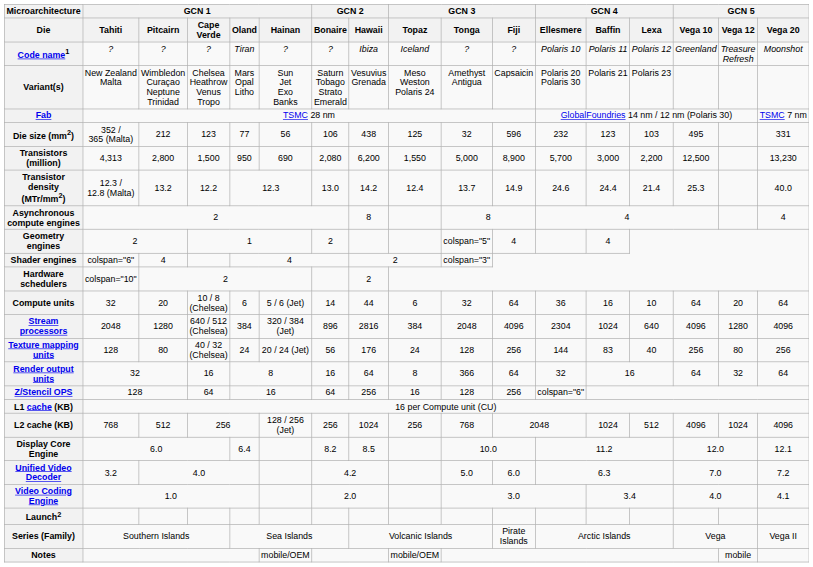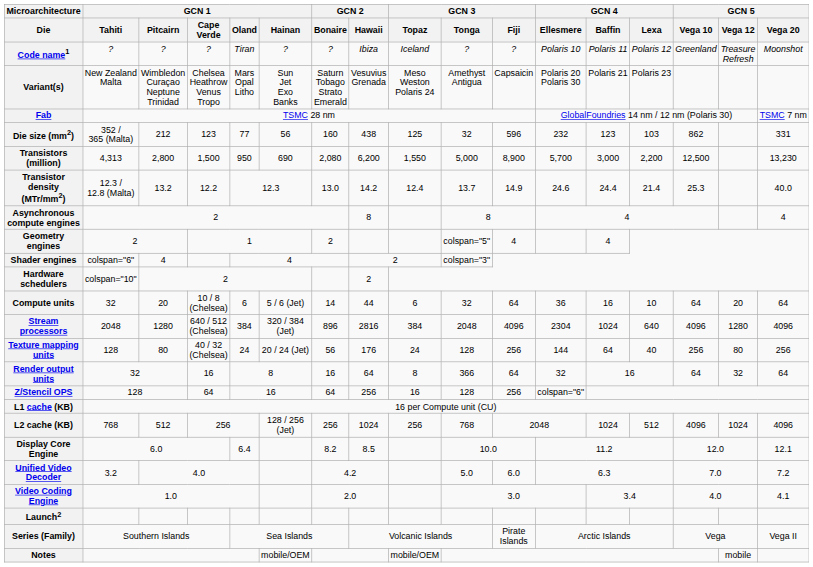(330, 134) 106 -> (330, 134) 160
(696, 134) 495 -> (696, 134) 862
(608, 350) 83 -> (608, 350) 64
